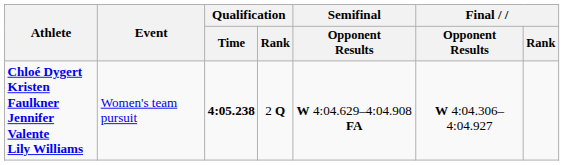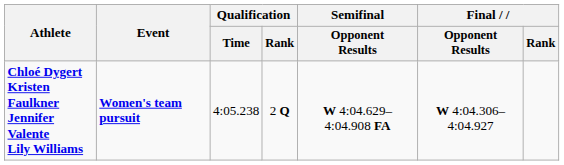(139, 110) normal -> (141, 110) bold
(231, 110) bold -> (236, 110) normal
